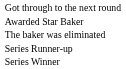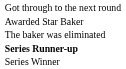(39, 48) normal -> (41, 48) bold
